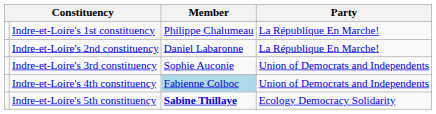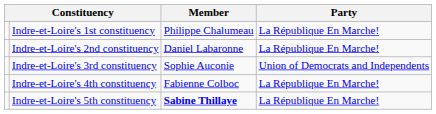(201, 83) lightblue background -> (201, 83) no background
(344, 83) Union of Democrats and Independents -> (319, 83) La République En Marche!
(327, 100) Ecology Democracy Solidarity -> (319, 100) La République En Marche!
